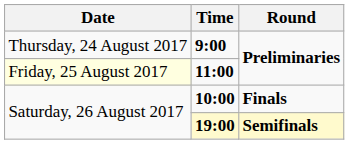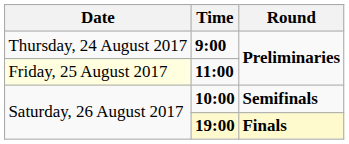(265, 98) Finals -> (280, 98) Semifinals
(280, 125) Semifinals -> (265, 125) Finals
